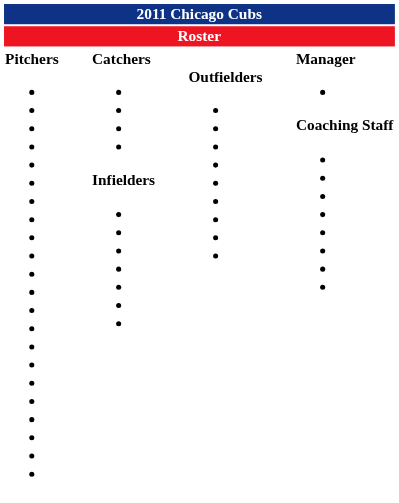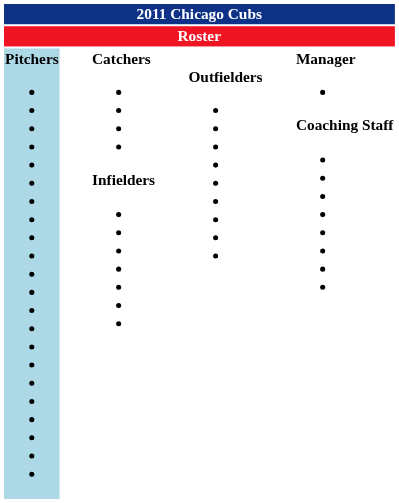(32, 266) no background -> (32, 266) lightblue background
